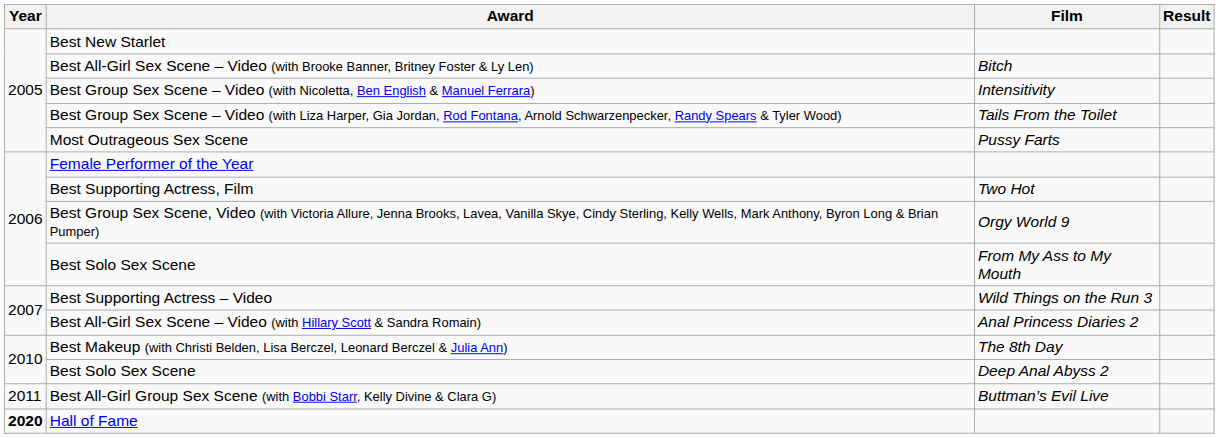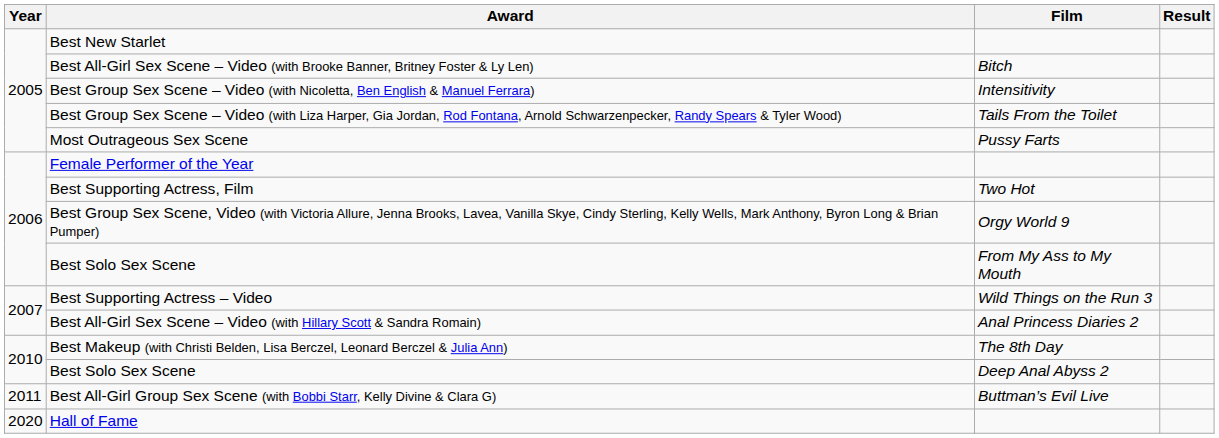(25, 420) bold -> (25, 420) normal
